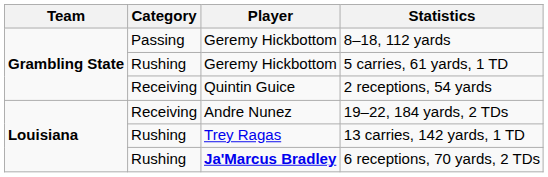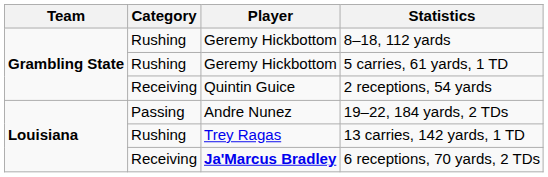(158, 40) Passing -> (159, 40) Rushing
(164, 111) Receiving -> (158, 111) Passing
(159, 159) Rushing -> (164, 159) Receiving
